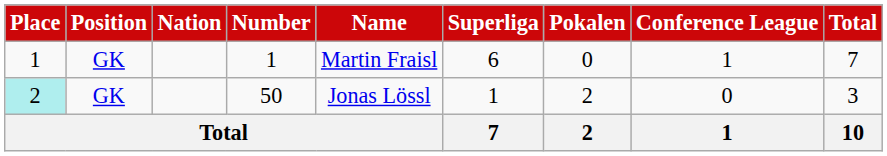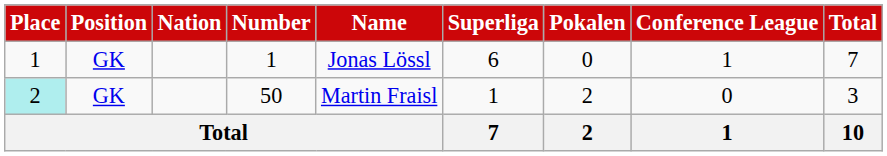(379, 59) Martin Fraisl -> (379, 59) Jonas Lössl
(379, 96) Jonas Lössl -> (379, 96) Martin Fraisl
